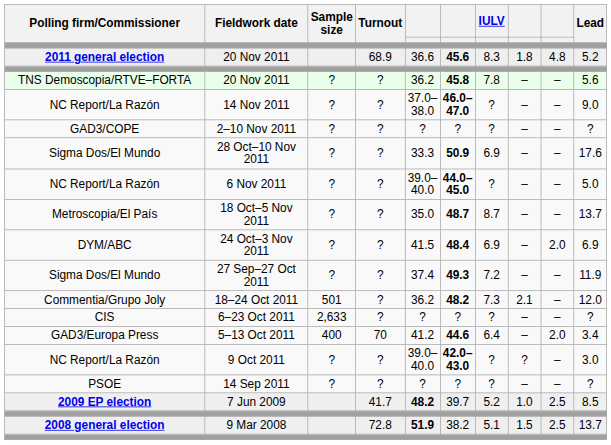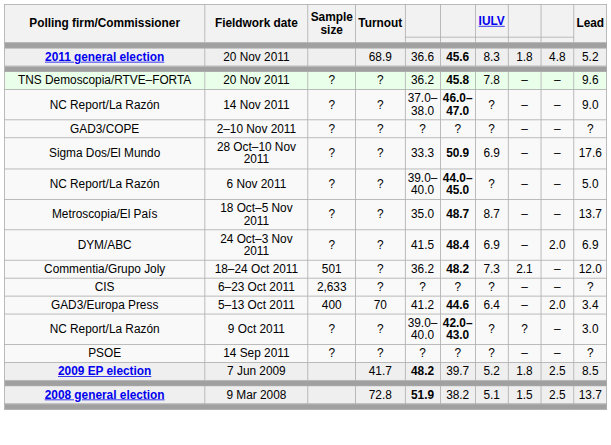(590, 80) 5.6 -> (590, 80) 9.6
- row: (105, 275)
(524, 402) 1.0 -> (524, 371) 1.8
